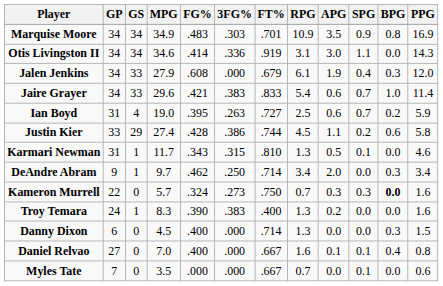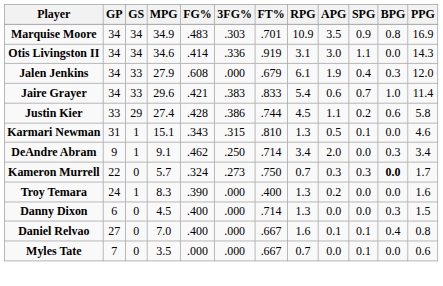- row: (54, 113)
(164, 152) 11.7 -> (164, 133) 15.1
(164, 172) 9.7 -> (164, 152) 9.1
(423, 192) 1.6 -> (423, 172) 1.7
(235, 211) .383 -> (235, 192) .000
